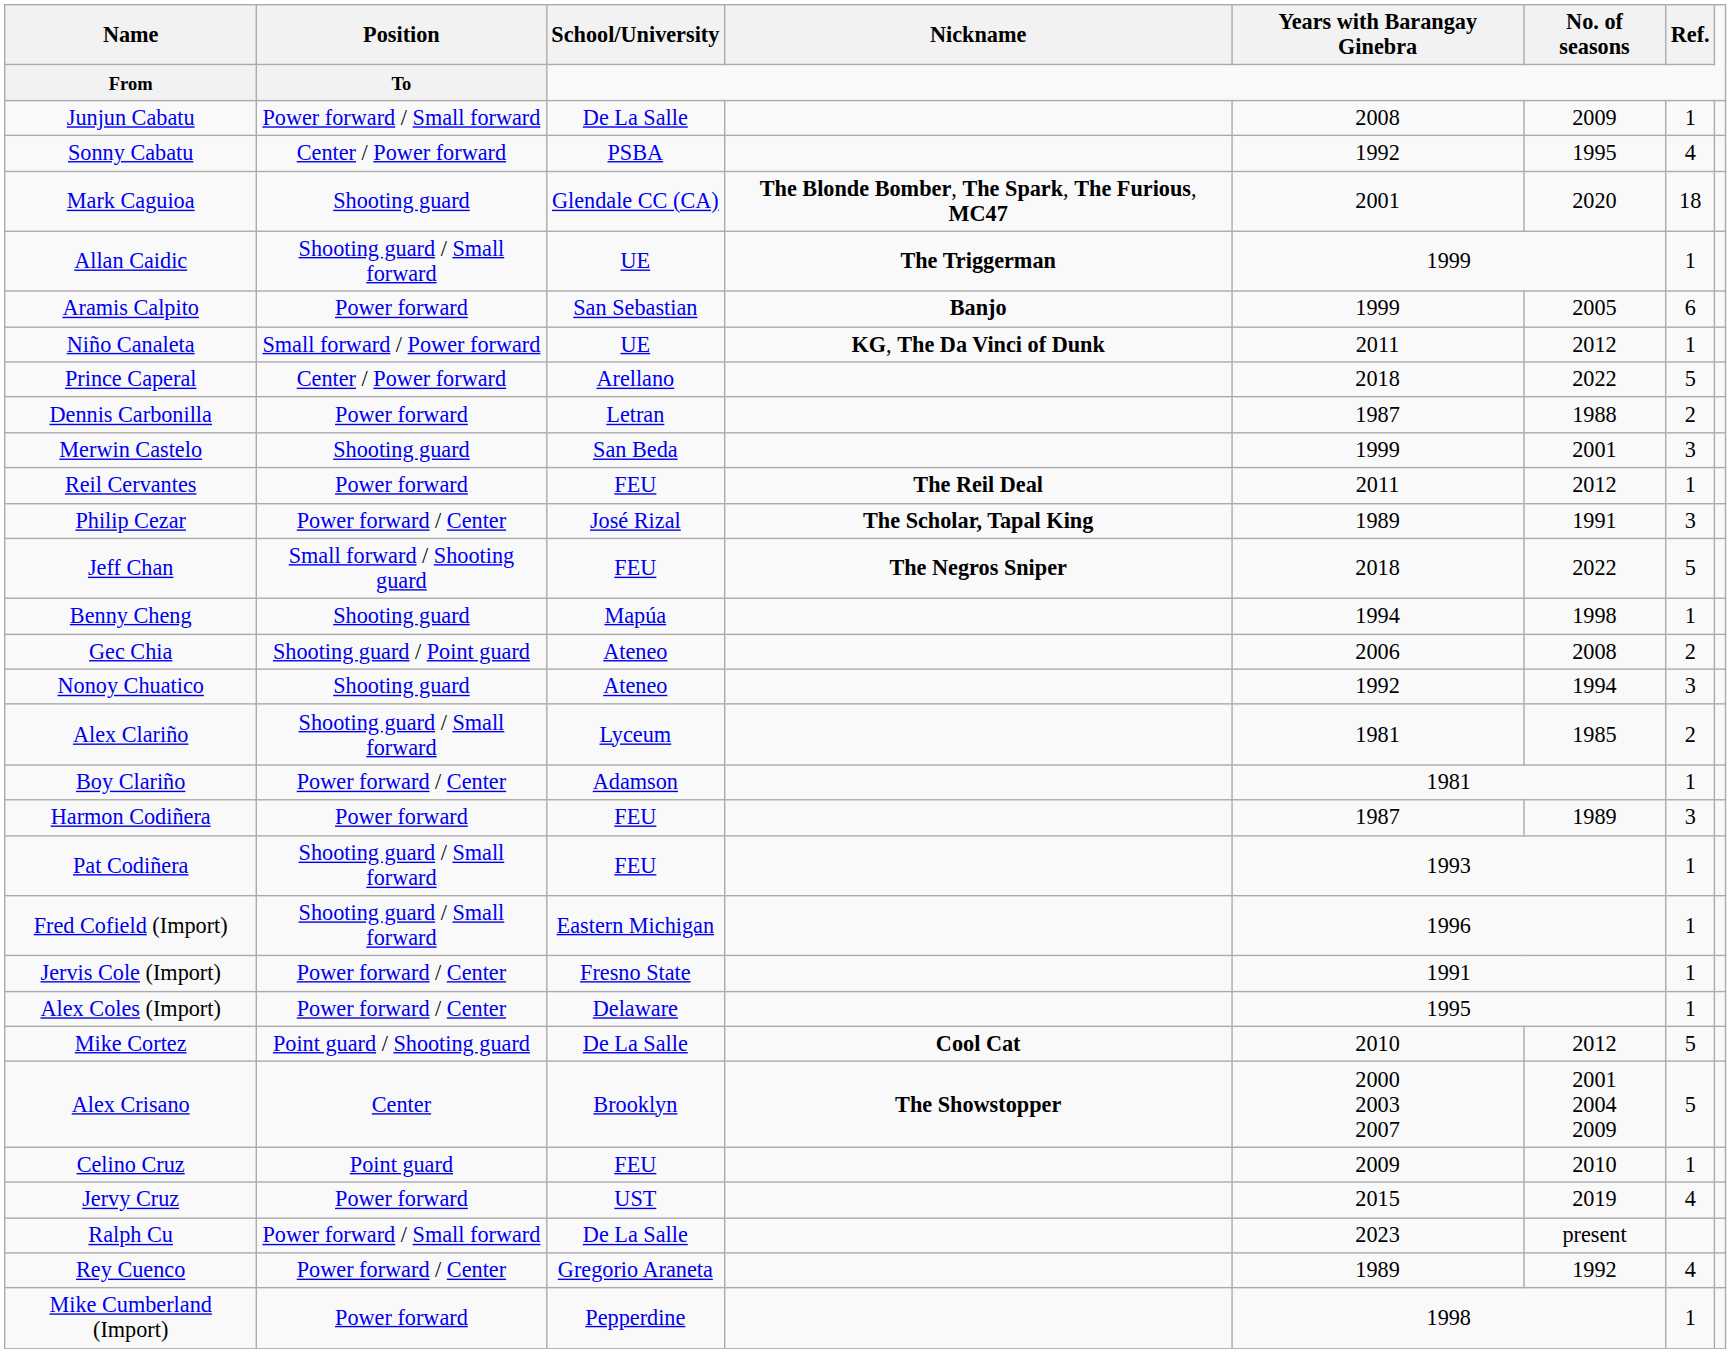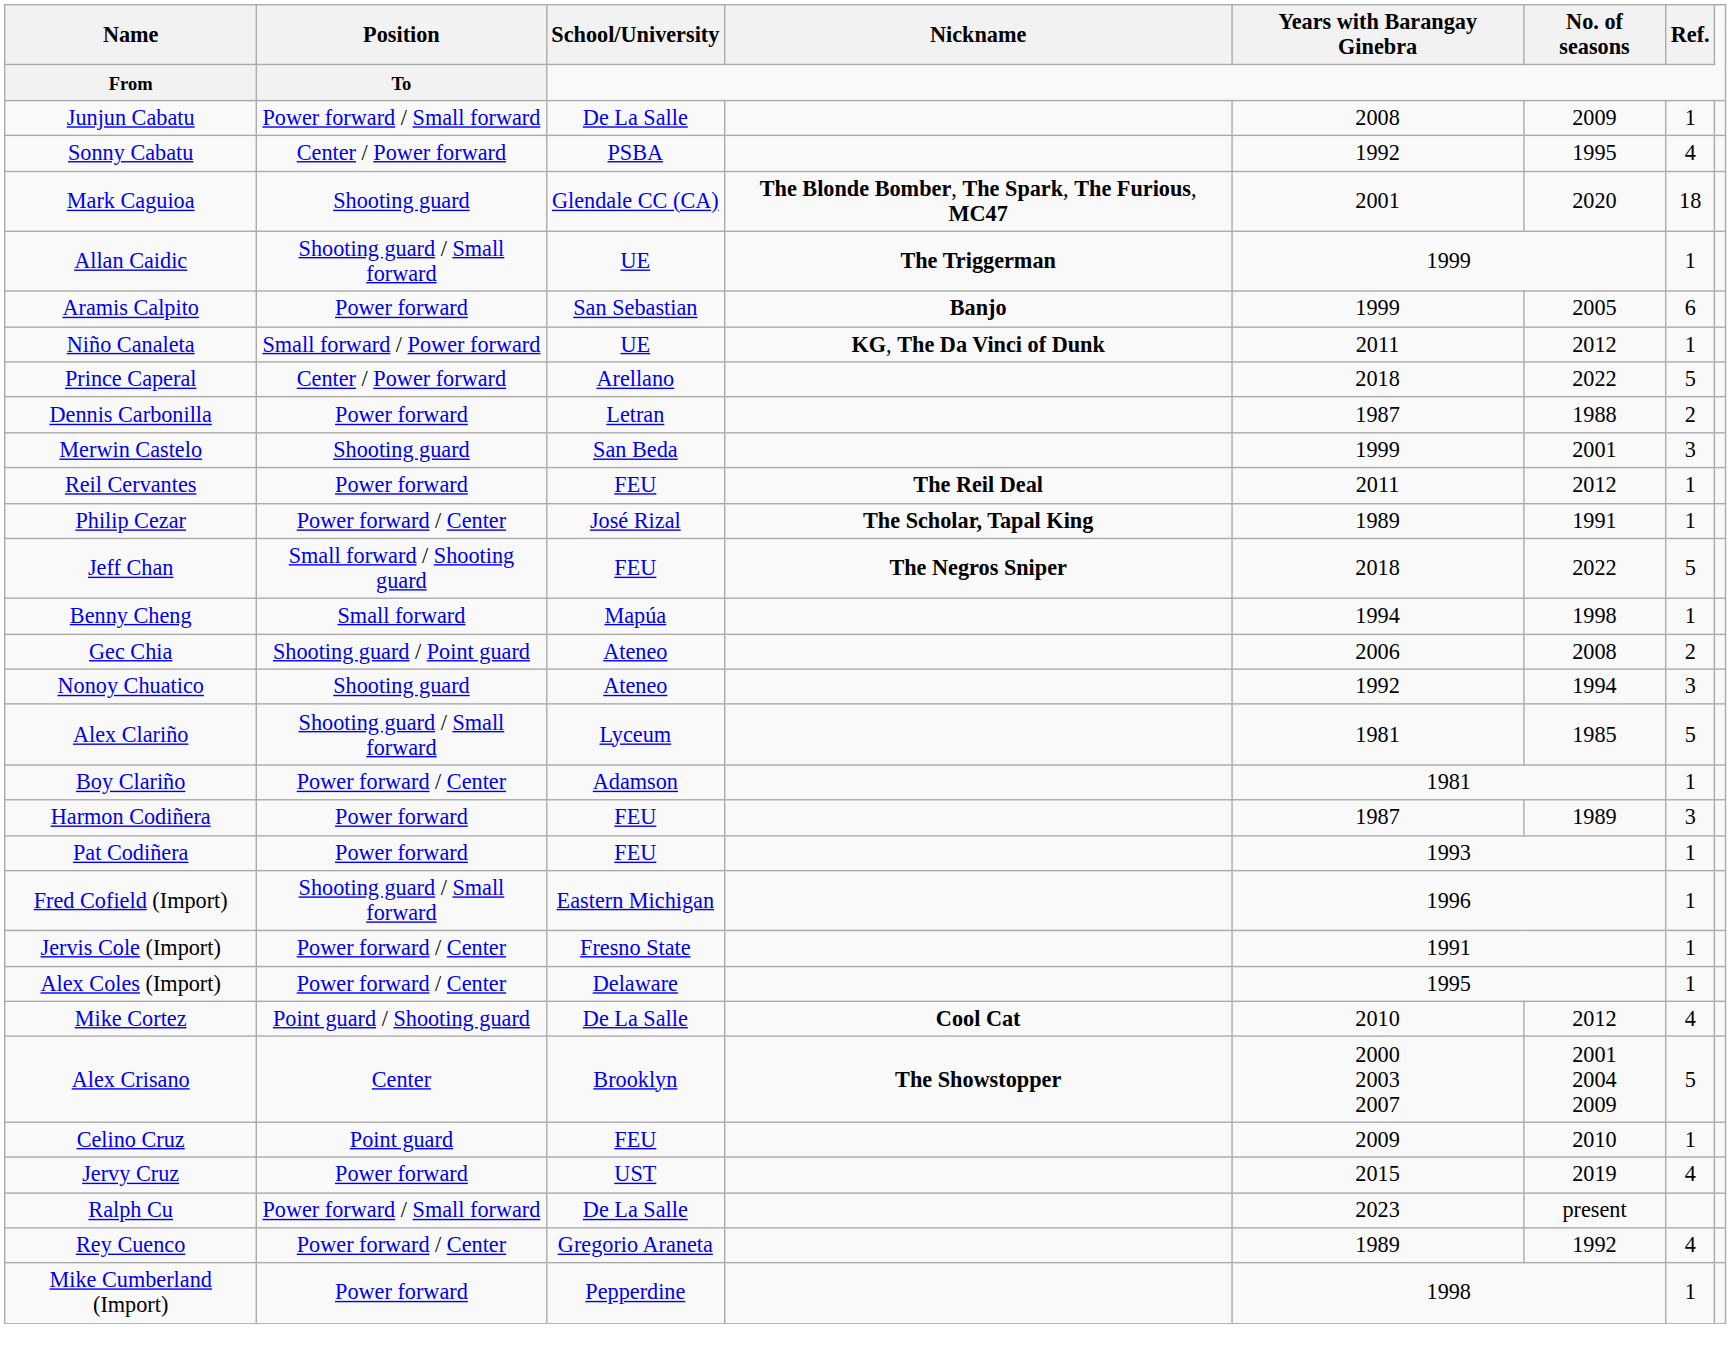(1690, 520) 3 -> (1690, 520) 1
(401, 616) Shooting guard -> (401, 616) Small forward
(1690, 734) 2 -> (1690, 734) 5
(401, 865) Shooting guard / Small forward -> (401, 852) Power forward
(1690, 1043) 5 -> (1690, 1018) 4
